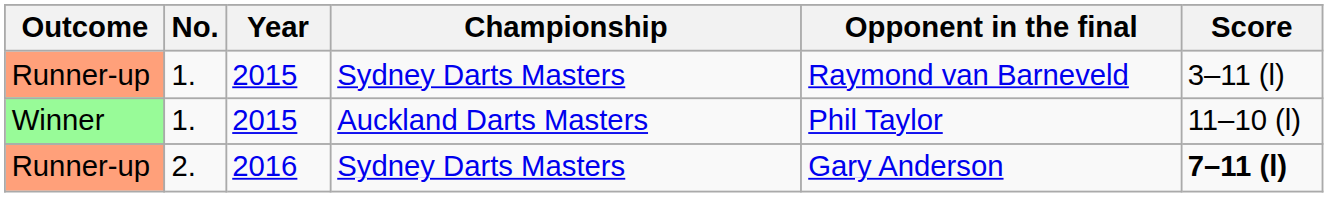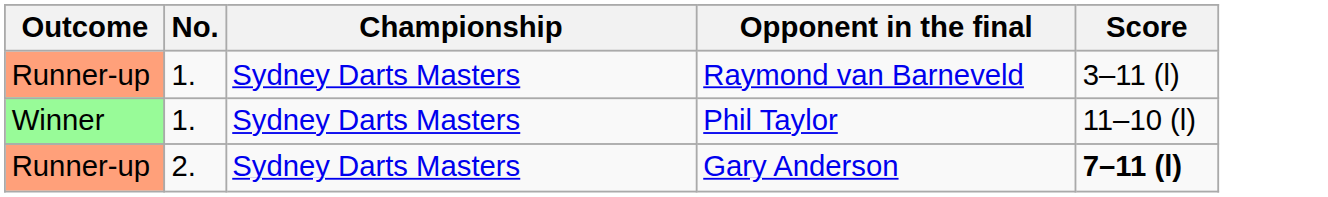- column: (278, 27)
(493, 120) Auckland Darts Masters -> (376, 120) Sydney Darts Masters
